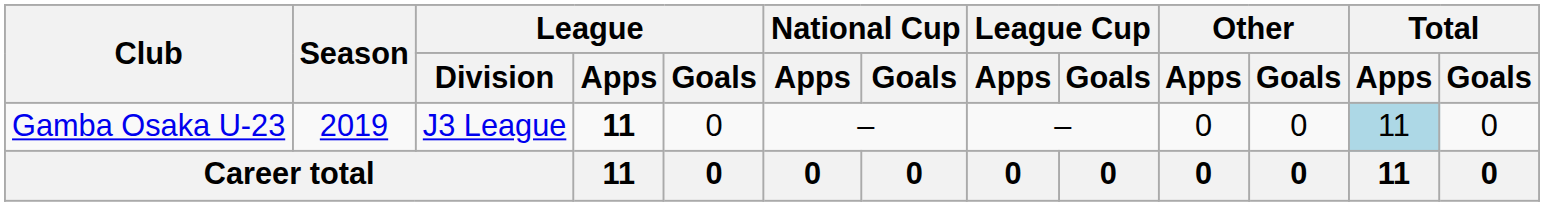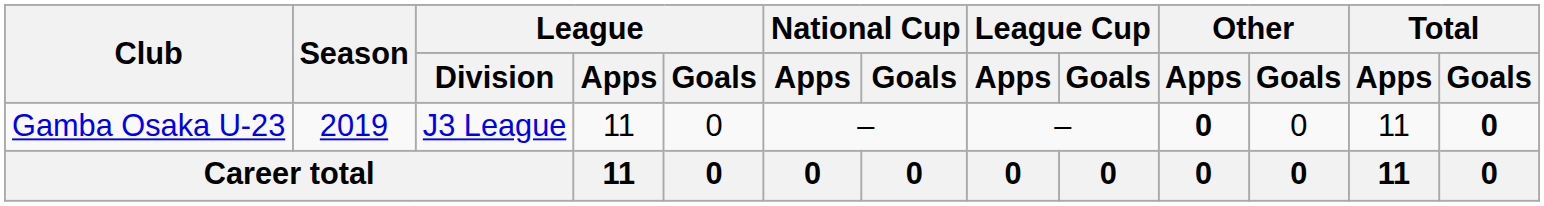(619, 126) bold -> (619, 126) normal
(1203, 126) normal -> (1203, 126) bold
(1394, 126) lightblue background -> (1394, 126) no background
(1489, 126) normal -> (1489, 126) bold
